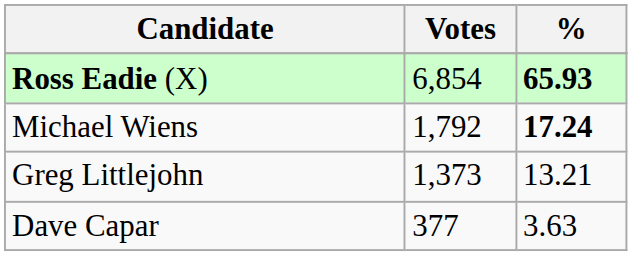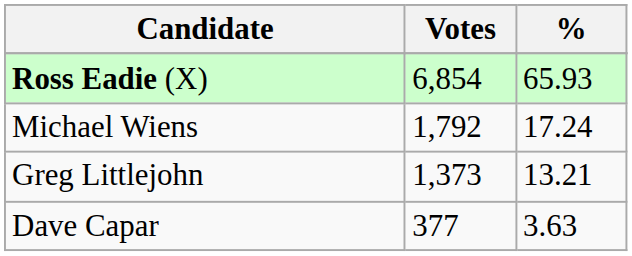(558, 77) bold -> (558, 77) normal
(558, 126) bold -> (558, 126) normal
